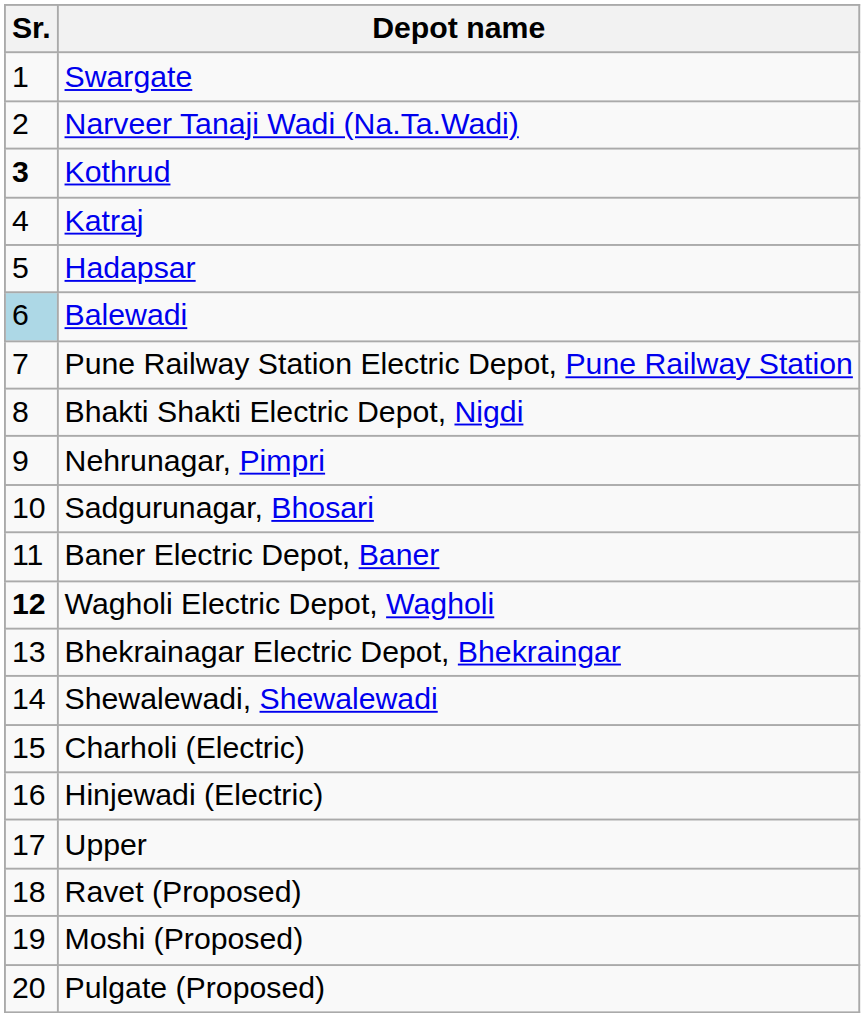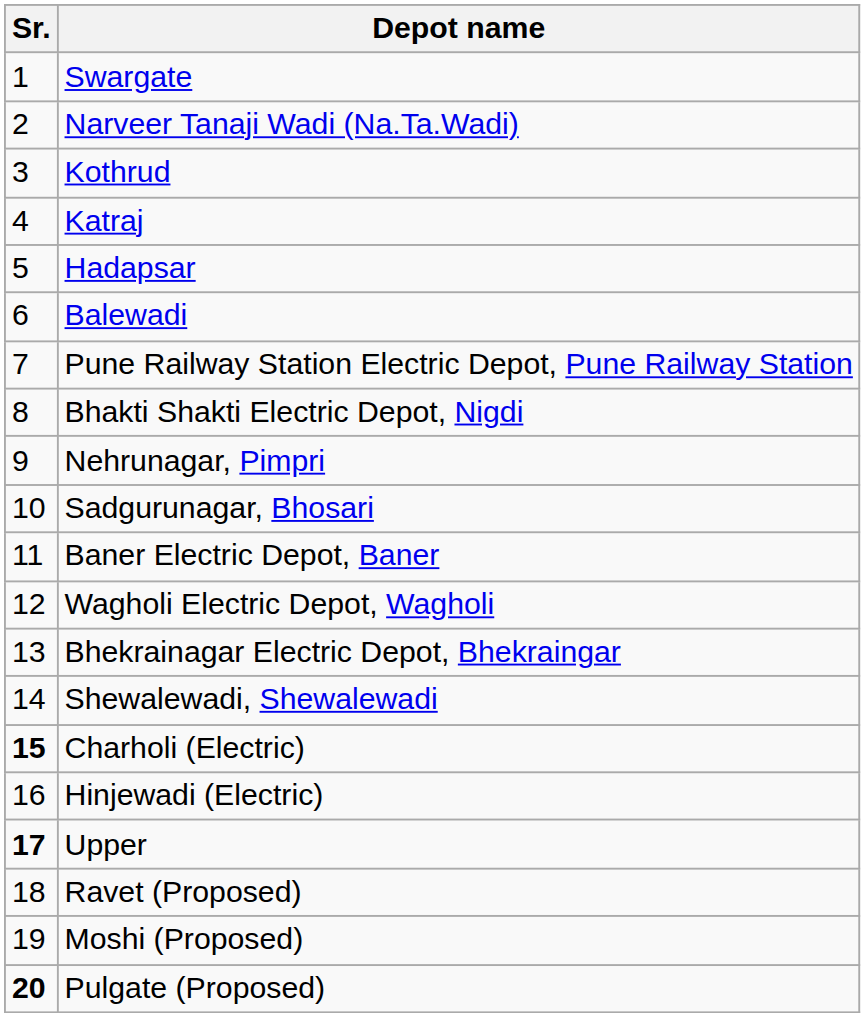(20, 172) bold -> (20, 172) normal
(20, 316) lightblue background -> (20, 316) no background
(29, 603) bold -> (29, 603) normal
(29, 747) normal -> (29, 747) bold
(29, 843) normal -> (29, 843) bold
(29, 987) normal -> (29, 987) bold
